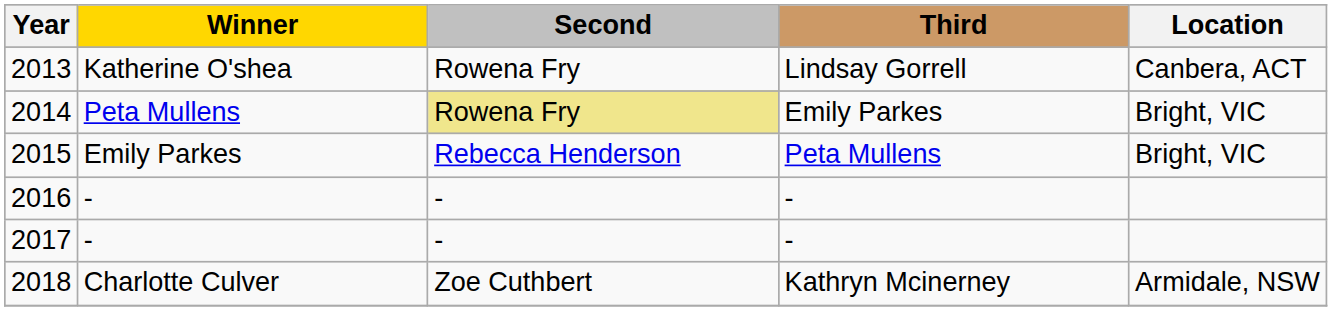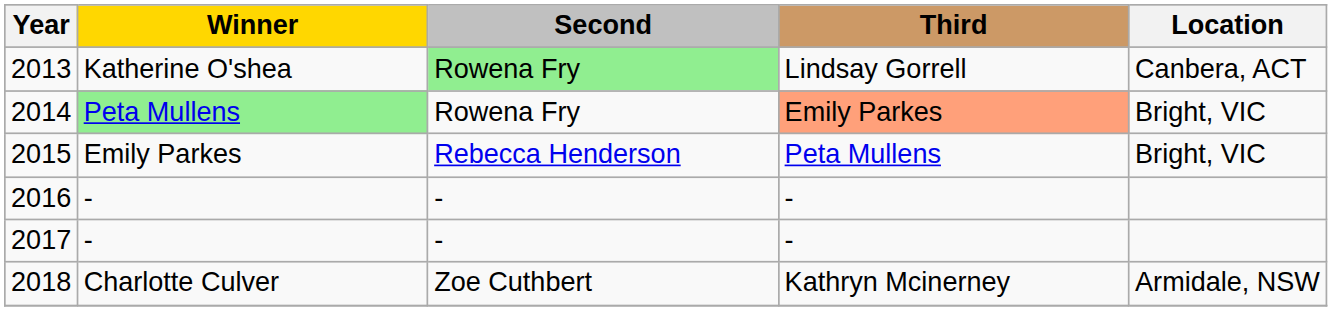(507, 68) no background -> (507, 68) lightgreen background
(162, 111) no background -> (162, 111) lightgreen background
(507, 111) khaki background -> (507, 111) no background
(864, 111) no background -> (864, 111) lightsalmon background
